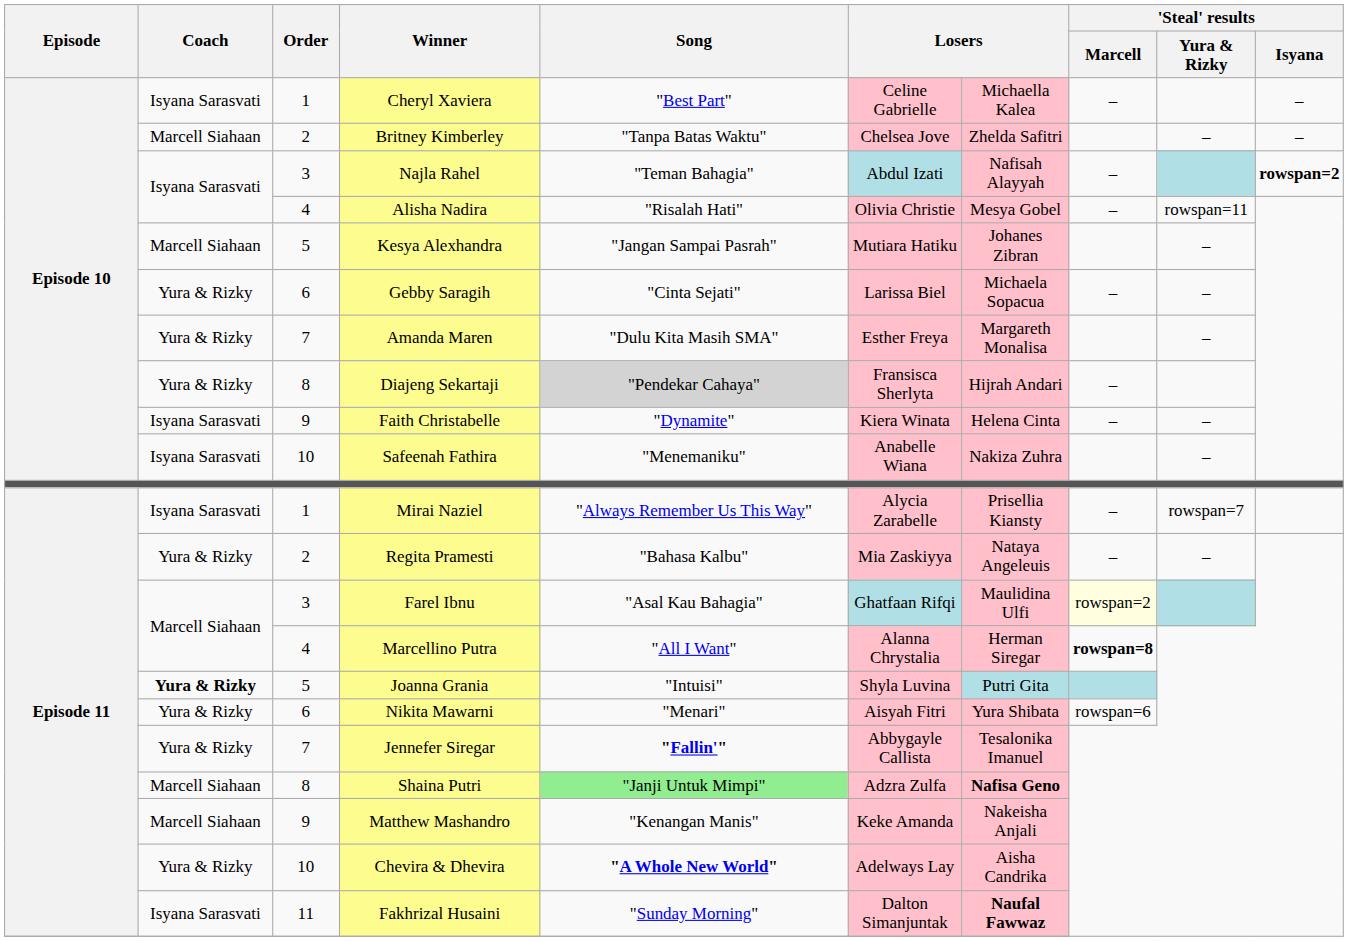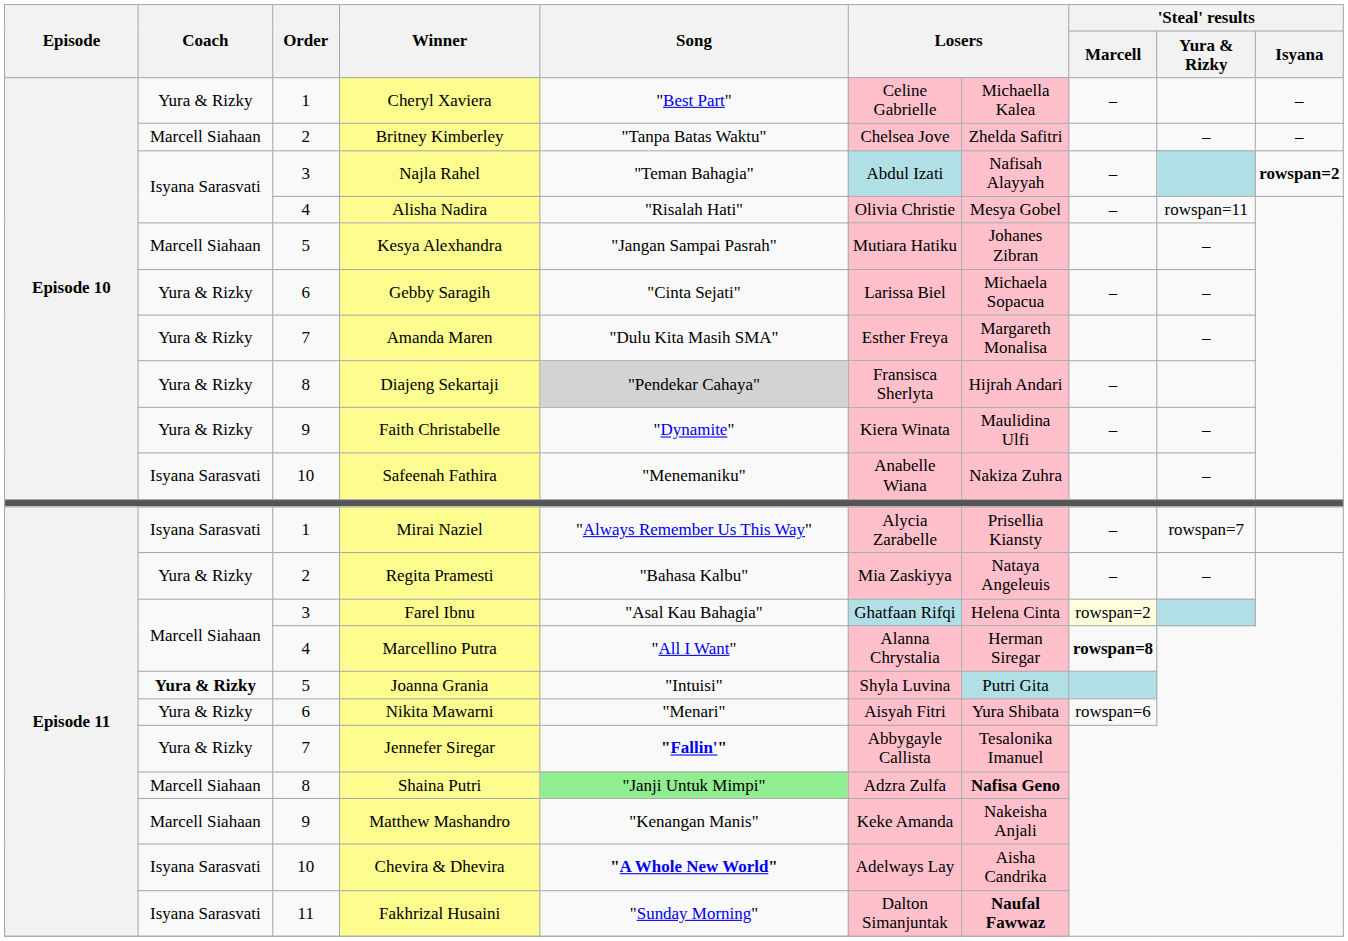(205, 100) Isyana Sarasvati -> (205, 100) Yura & Rizky
(205, 420) Isyana Sarasvati -> (205, 430) Yura & Rizky
(1016, 420) Helena Cinta -> (1016, 430) Maulidina Ulfi
(1016, 602) Maulidina Ulfi -> (1016, 612) Helena Cinta
(205, 867) Yura & Rizky -> (205, 867) Isyana Sarasvati
